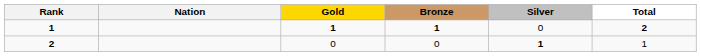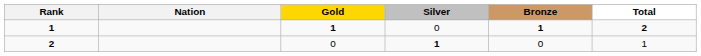columns swapped: (540, 12) <-> (437, 12)
